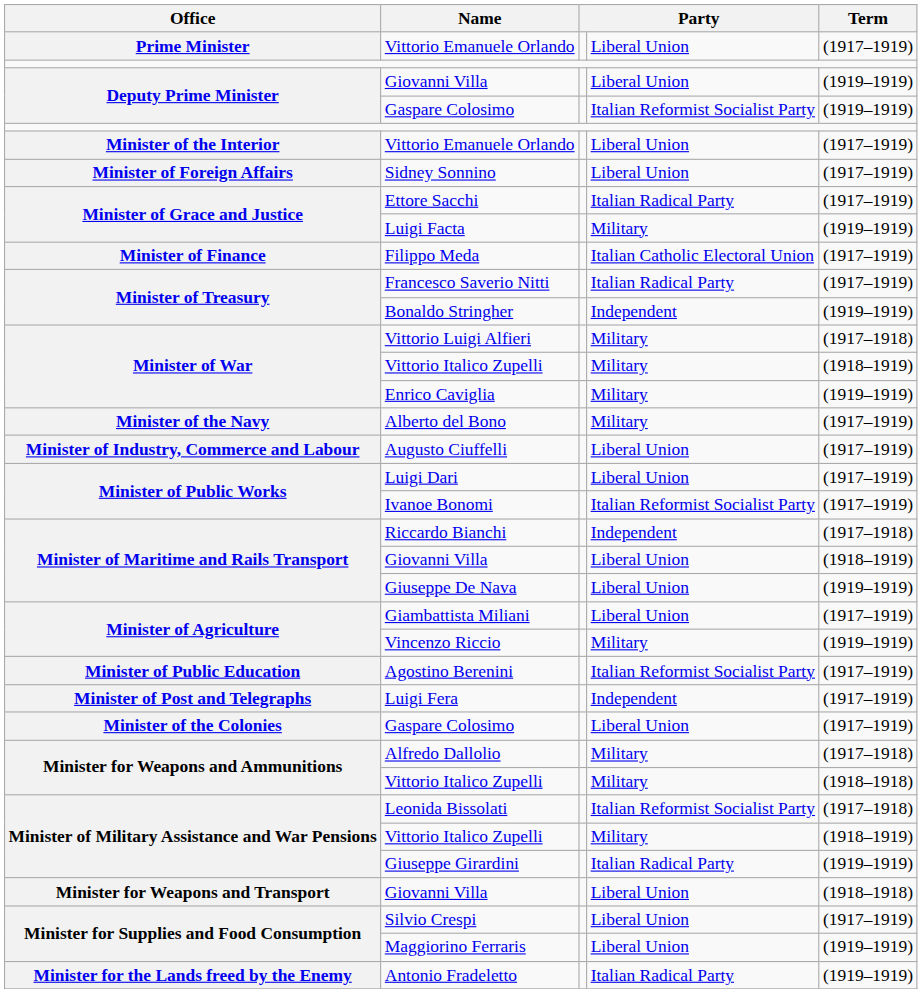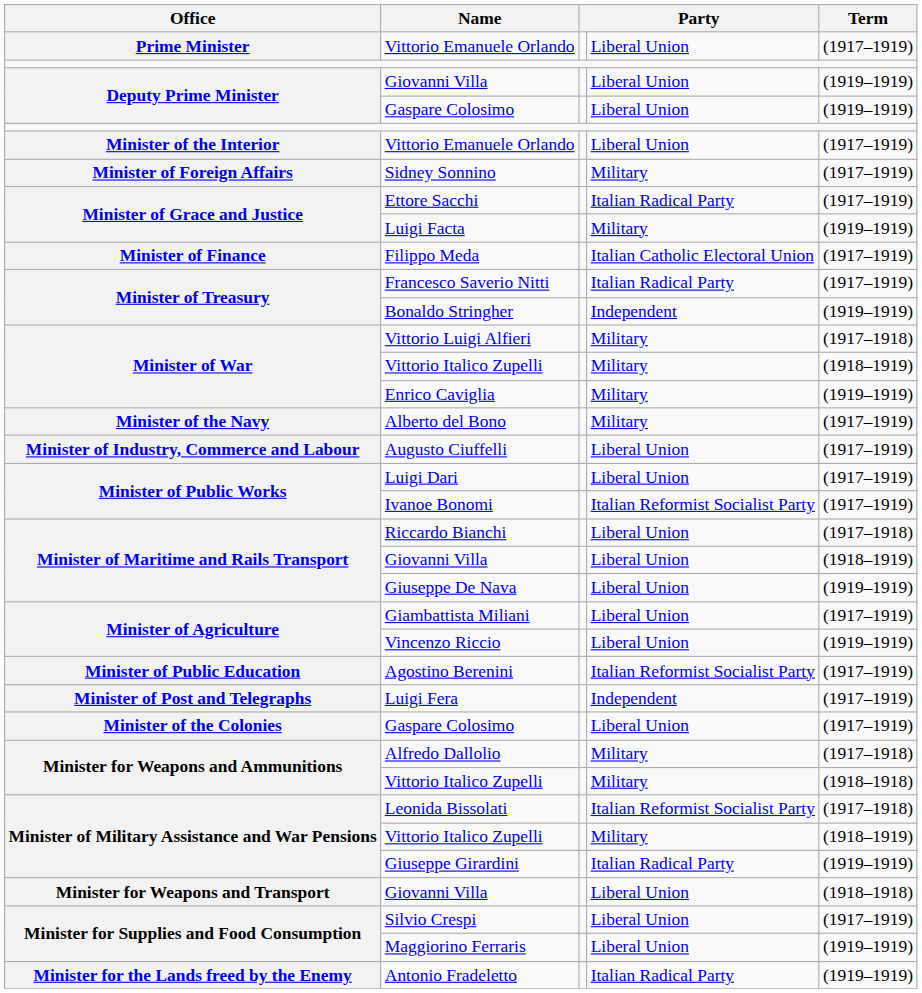(703, 109) Italian Reformist Socialist Party -> (640, 109) Liberal Union
(640, 172) Liberal Union -> (619, 172) Military
(634, 532) Independent -> (640, 532) Liberal Union
(619, 642) Military -> (640, 642) Liberal Union
